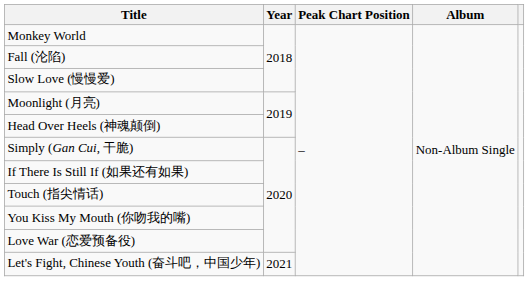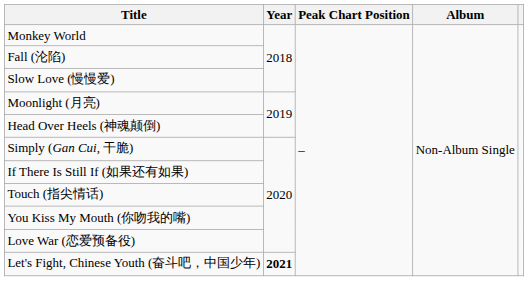(279, 263) normal -> (279, 263) bold
